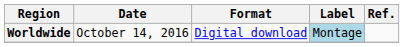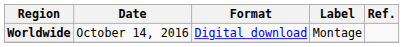(337, 33) lightblue background -> (337, 33) no background
